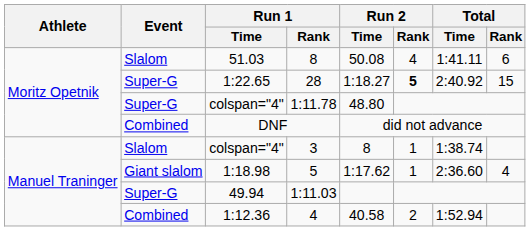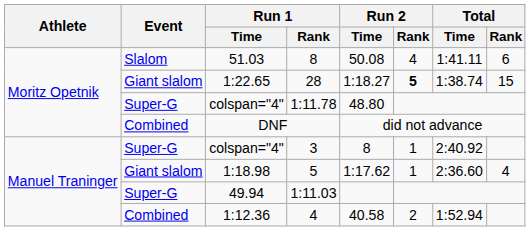(151, 82) Super-G -> (163, 82) Giant slalom
(459, 82) 2:40.92 -> (459, 82) 1:38.74
(146, 149) Slalom -> (151, 149) Super-G
(459, 149) 1:38.74 -> (459, 149) 2:40.92
